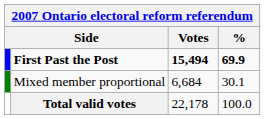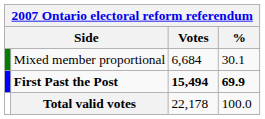rows swapped: (66, 59) <-> (89, 81)
